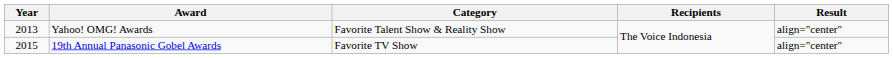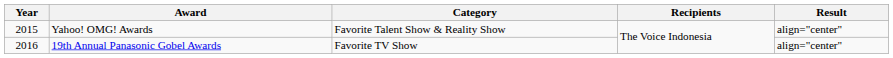(27, 29) 2013 -> (27, 29) 2015
(27, 45) 2015 -> (27, 45) 2016
